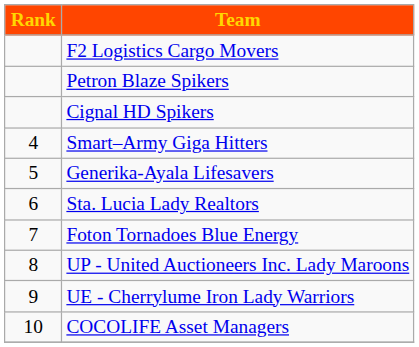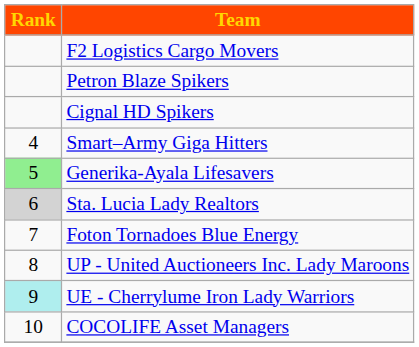(33, 173) no background -> (33, 173) lightgreen background
(33, 204) no background -> (33, 204) lightgrey background
(33, 296) no background -> (33, 296) paleturquoise background
